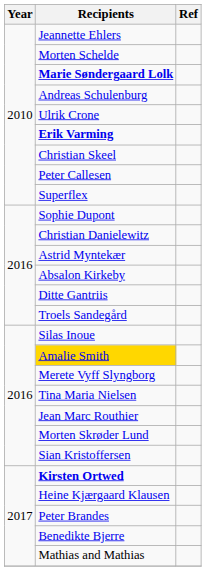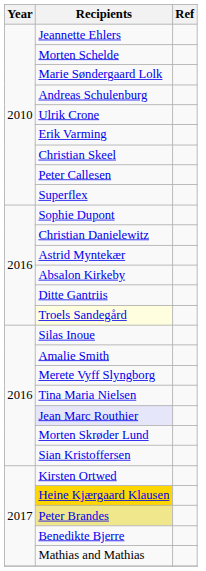(106, 74) bold -> (100, 74) normal
(76, 134) bold -> (73, 134) normal
(83, 315) no background -> (83, 315) lightyellow background
(74, 355) gold background -> (74, 355) no background
(88, 415) no background -> (88, 415) lavender background
(81, 475) bold -> (78, 475) normal
(104, 495) no background -> (104, 495) gold background
(74, 515) no background -> (74, 515) khaki background
